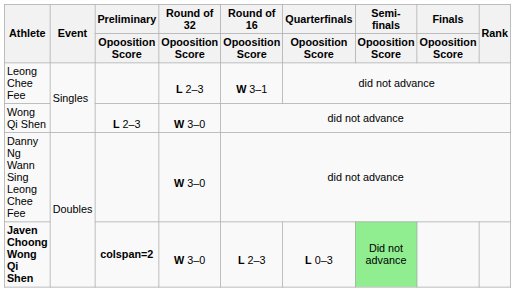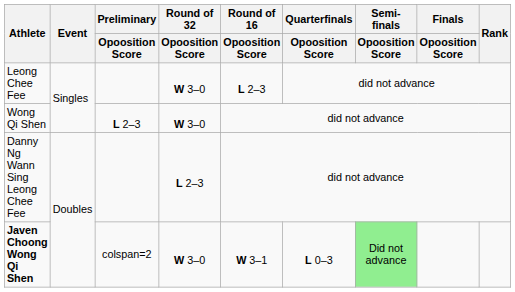(190, 89) L 2–3 -> (190, 89) W 3–0
(252, 89) W 3–1 -> (252, 89) L 2–3
(190, 184) W 3–0 -> (190, 184) L 2–3
(127, 255) bold -> (127, 255) normal
(252, 261) L 2–3 -> (252, 261) W 3–1
